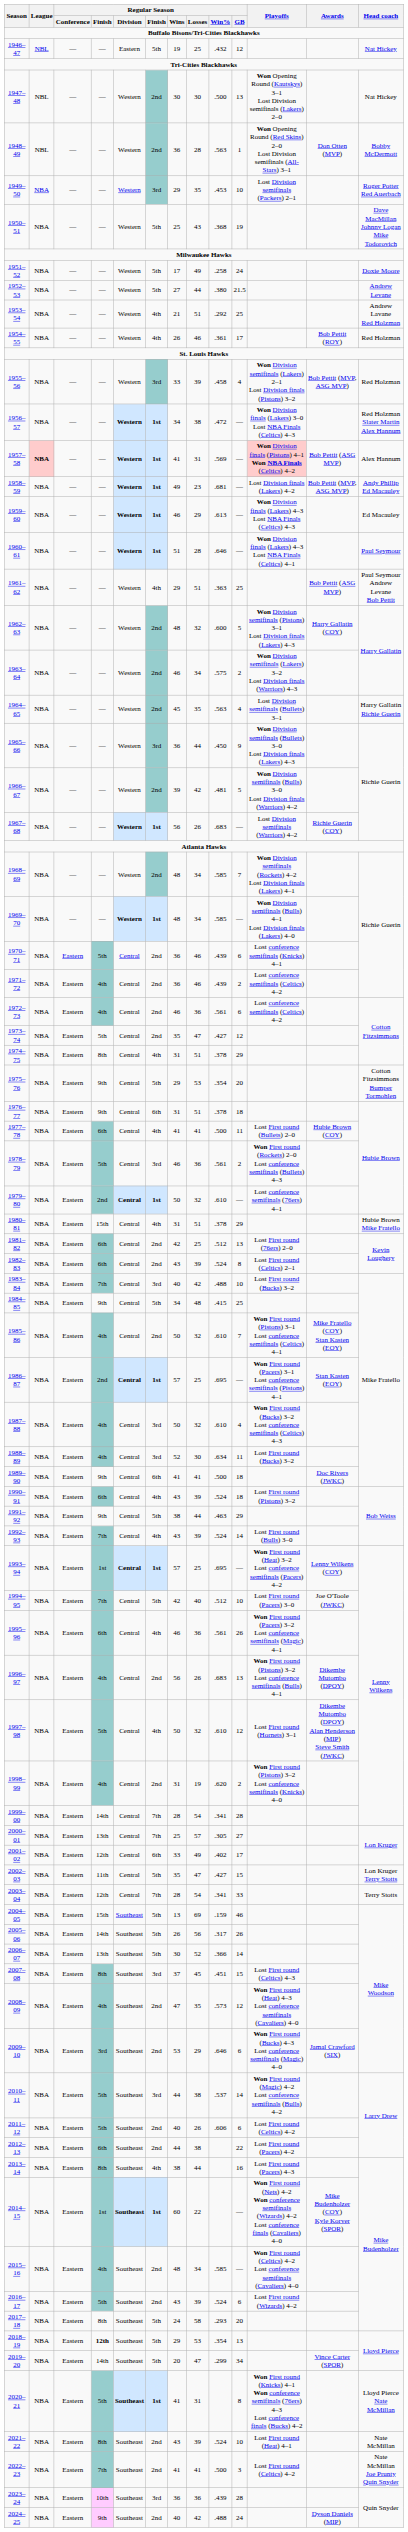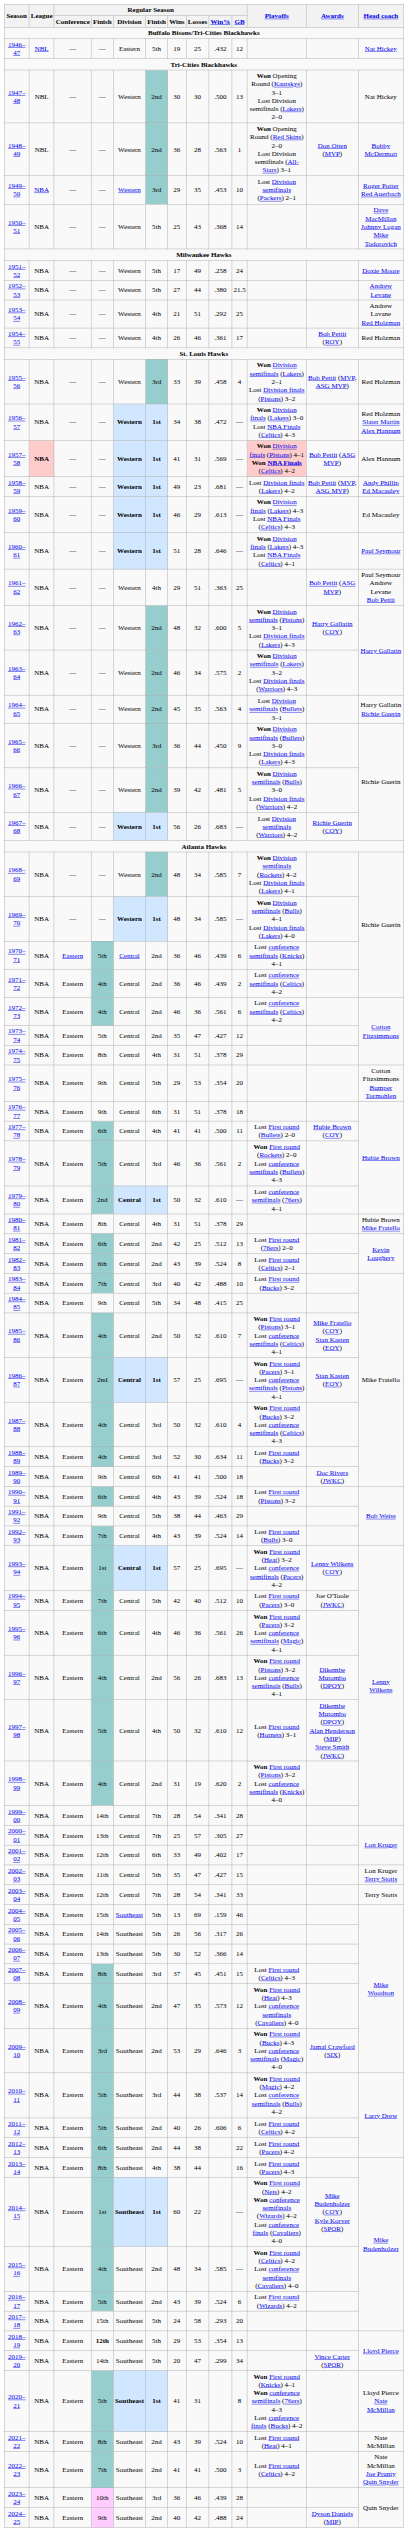(240, 226) 19 -> (240, 226) 14
(102, 1224) 15th -> (102, 1224) 8th
(240, 2051) 6 -> (240, 2051) 3
(102, 2321) 8th -> (102, 2321) 15th
(198, 2498) 36 -> (198, 2498) 46
